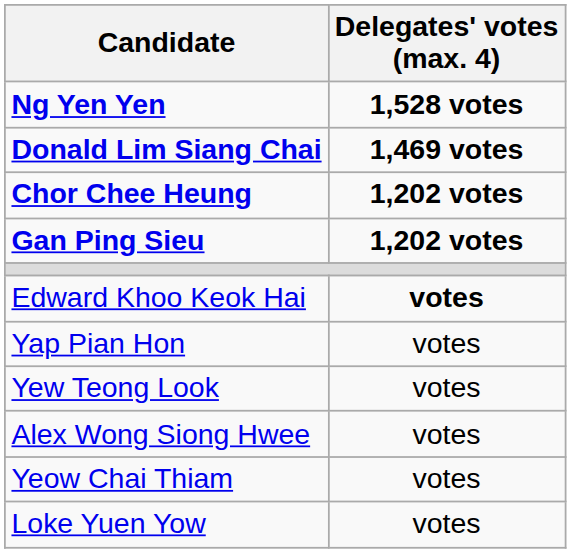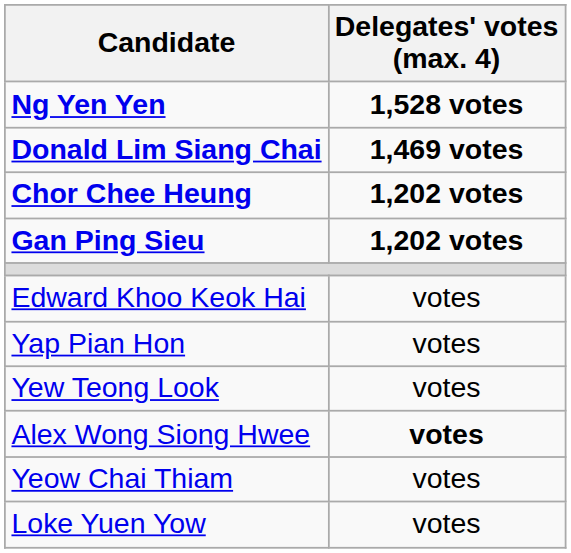(447, 298) bold -> (447, 298) normal
(447, 433) normal -> (447, 433) bold
